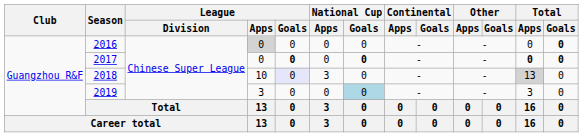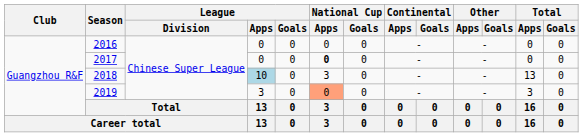(261, 44) lightgrey background -> (261, 44) no background
(561, 44) bold -> (561, 44) normal
(292, 60) bold -> (292, 60) normal
(326, 60) normal -> (326, 60) bold
(364, 60) bold -> (364, 60) normal
(530, 60) bold -> (530, 60) normal
(561, 60) bold -> (561, 60) normal
(261, 76) no background -> (261, 76) lightblue background
(292, 76) lavender background -> (292, 76) no background
(530, 76) lightgrey background -> (530, 76) no background
(326, 92) no background -> (326, 92) lightsalmon background
(364, 92) lightblue background -> (364, 92) no background
